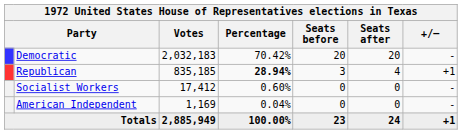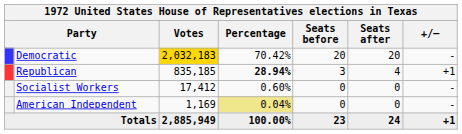(189, 56) no background -> (189, 56) gold background
(276, 105) no background -> (276, 105) khaki background
